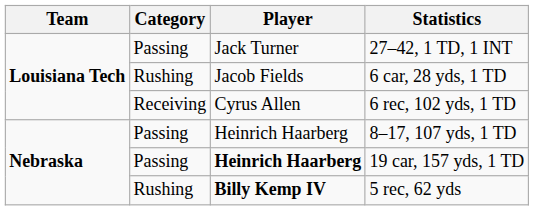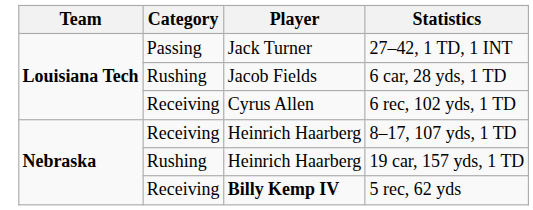(161, 133) Passing -> (183, 133) Receiving
(161, 161) Passing -> (177, 161) Rushing
(288, 161) bold -> (295, 161) normal
(163, 190) Rushing -> (183, 190) Receiving
